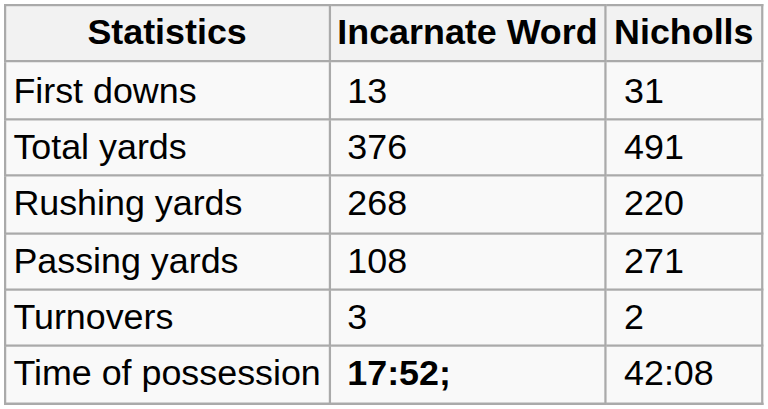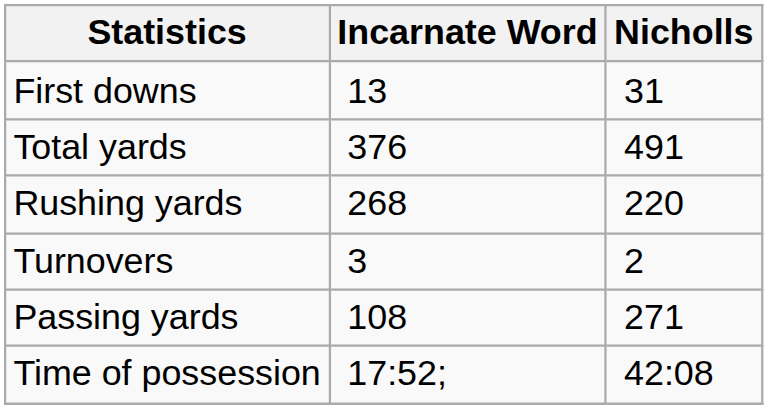rows swapped: (126, 260) <-> (93, 317)
(394, 373) bold -> (392, 373) normal
